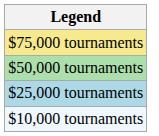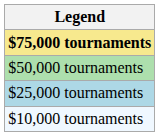(76, 42) normal -> (80, 42) bold
